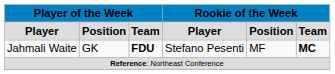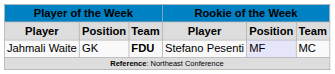(257, 48) no background -> (257, 48) lavender background
(307, 48) bold -> (307, 48) normal
